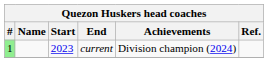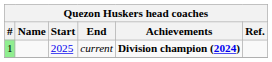(62, 48) 2023 -> (62, 48) 2025
(177, 48) normal -> (179, 48) bold
